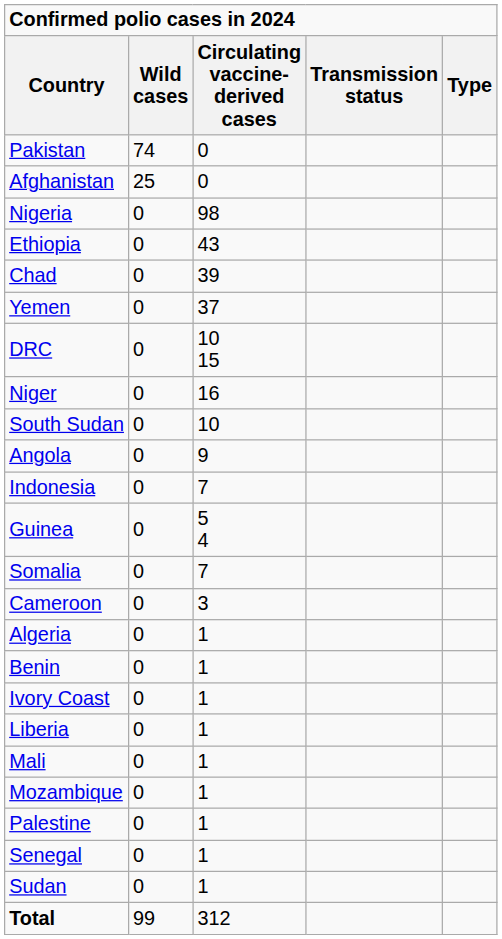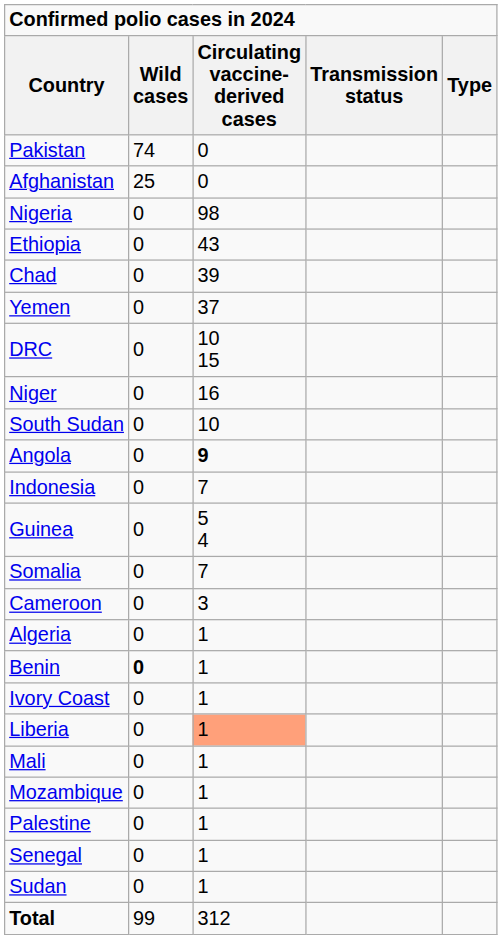(203, 455) normal -> (203, 455) bold
(139, 666) normal -> (139, 666) bold
(203, 729) no background -> (203, 729) lightsalmon background
